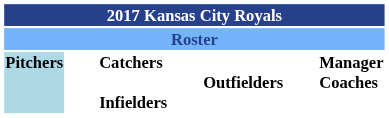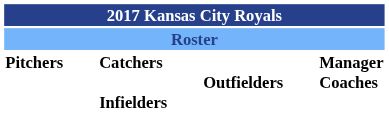(34, 62) lightblue background -> (34, 62) no background
